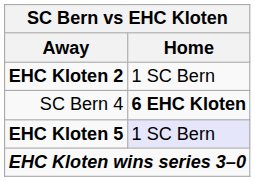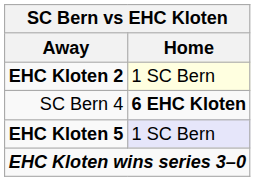(173, 76) no background -> (173, 76) lightyellow background
